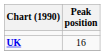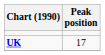(81, 43) 16 -> (81, 43) 17
